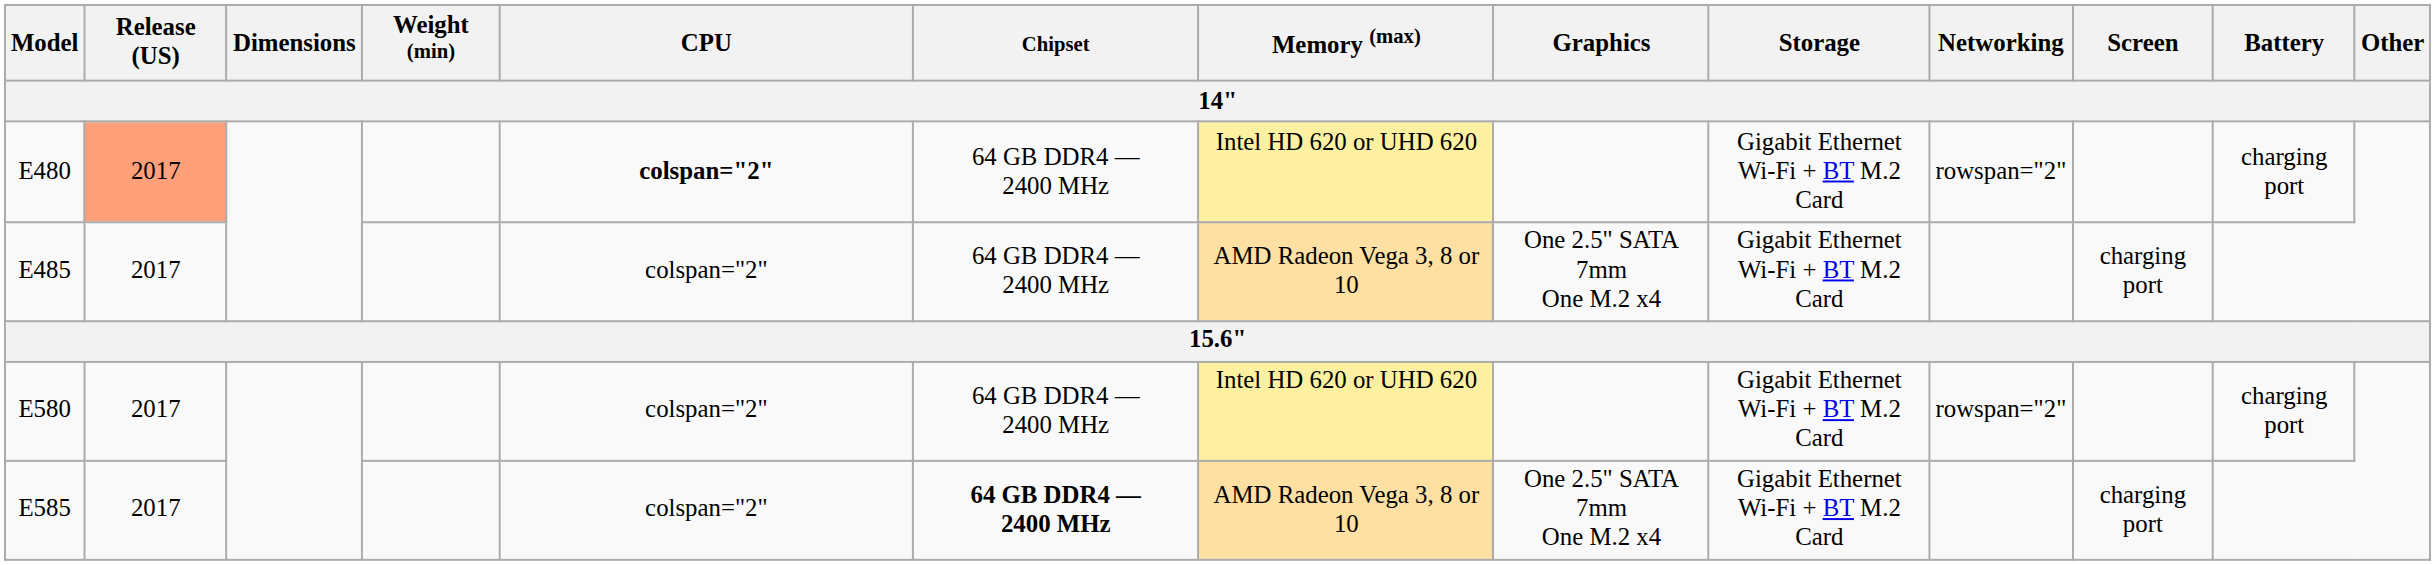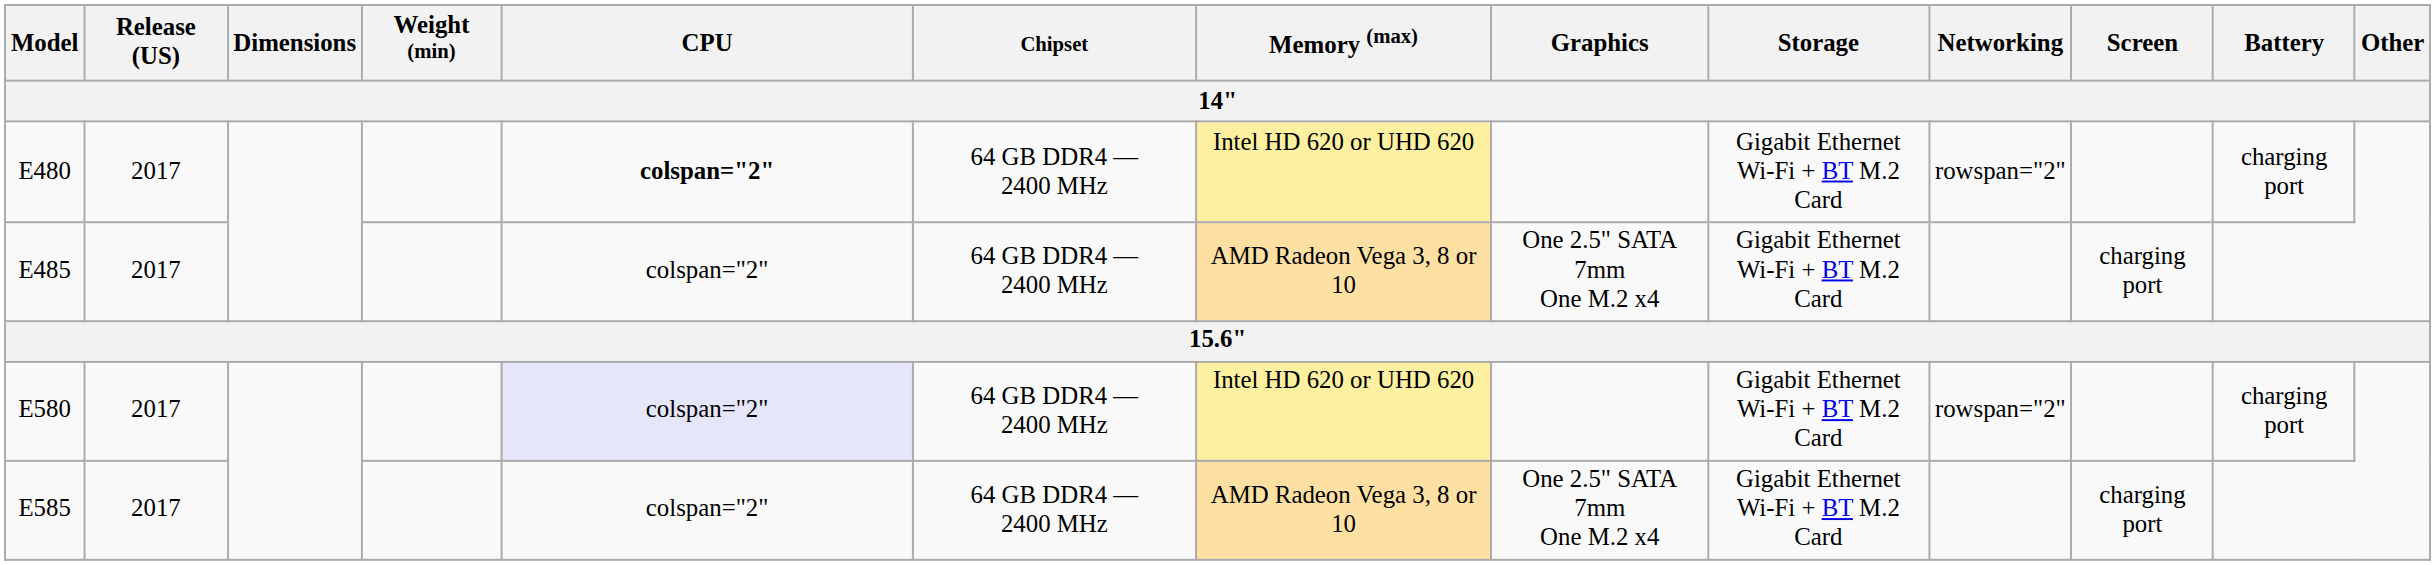(156, 171) lightsalmon background -> (156, 171) no background
(706, 410) no background -> (707, 410) lavender background
(1056, 509) bold -> (1054, 509) normal
